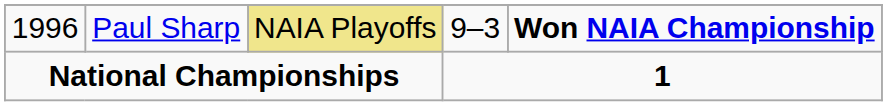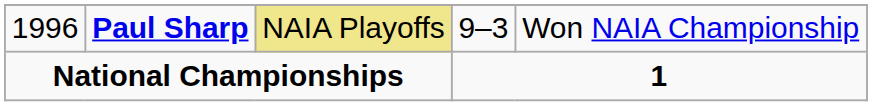(166, 28) normal -> (170, 28) bold
(694, 28) bold -> (691, 28) normal
